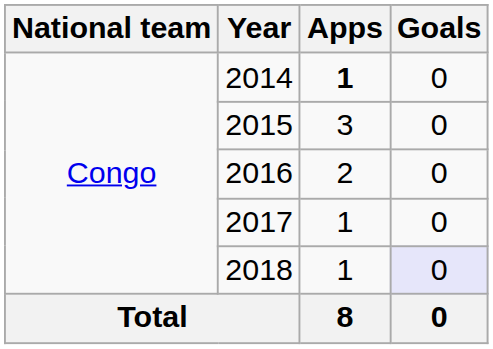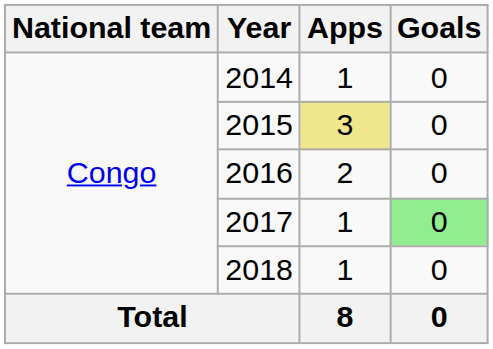(345, 76) bold -> (345, 76) normal
(345, 125) no background -> (345, 125) khaki background
(439, 221) no background -> (439, 221) lightgreen background
(439, 269) lavender background -> (439, 269) no background
